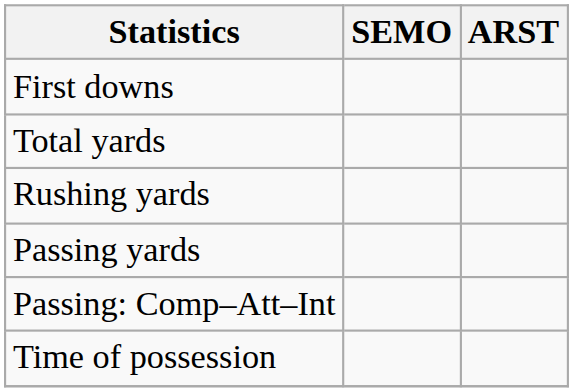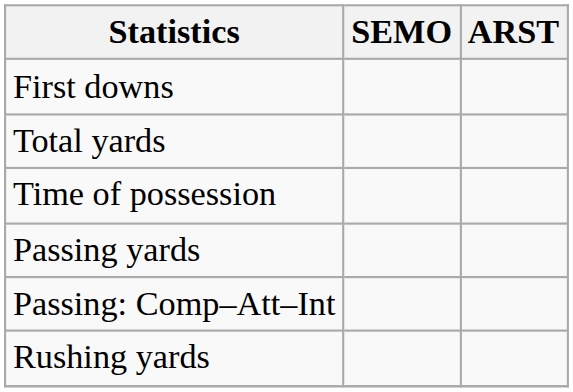rows swapped: (111, 194) <-> (145, 357)
